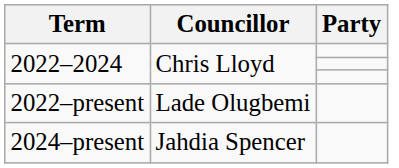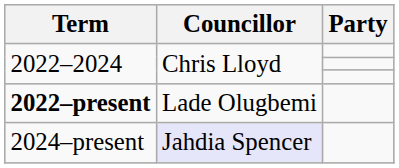(77, 102) normal -> (81, 102) bold
(230, 142) no background -> (237, 142) lavender background
